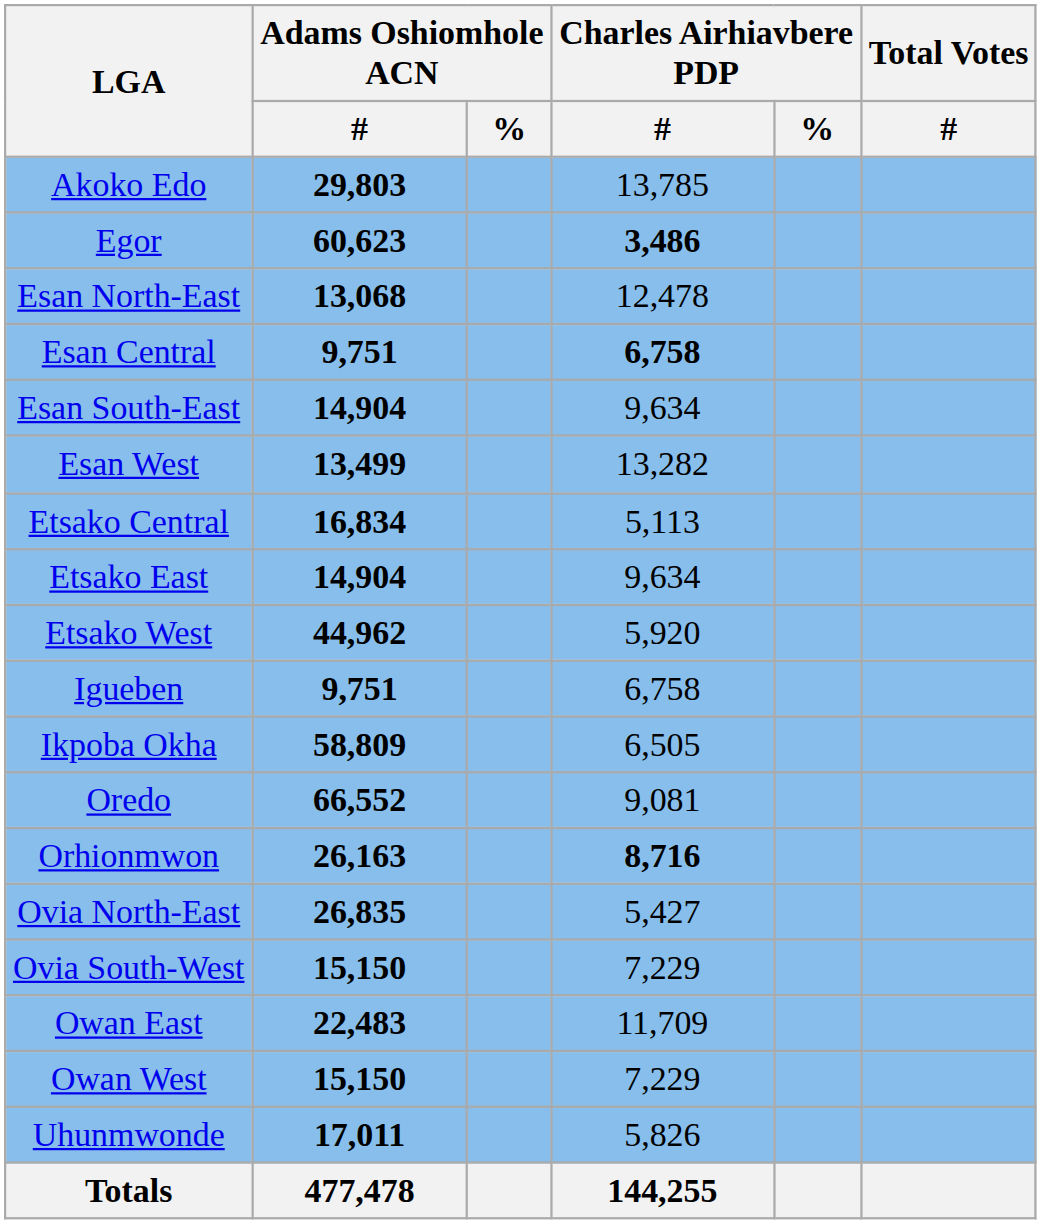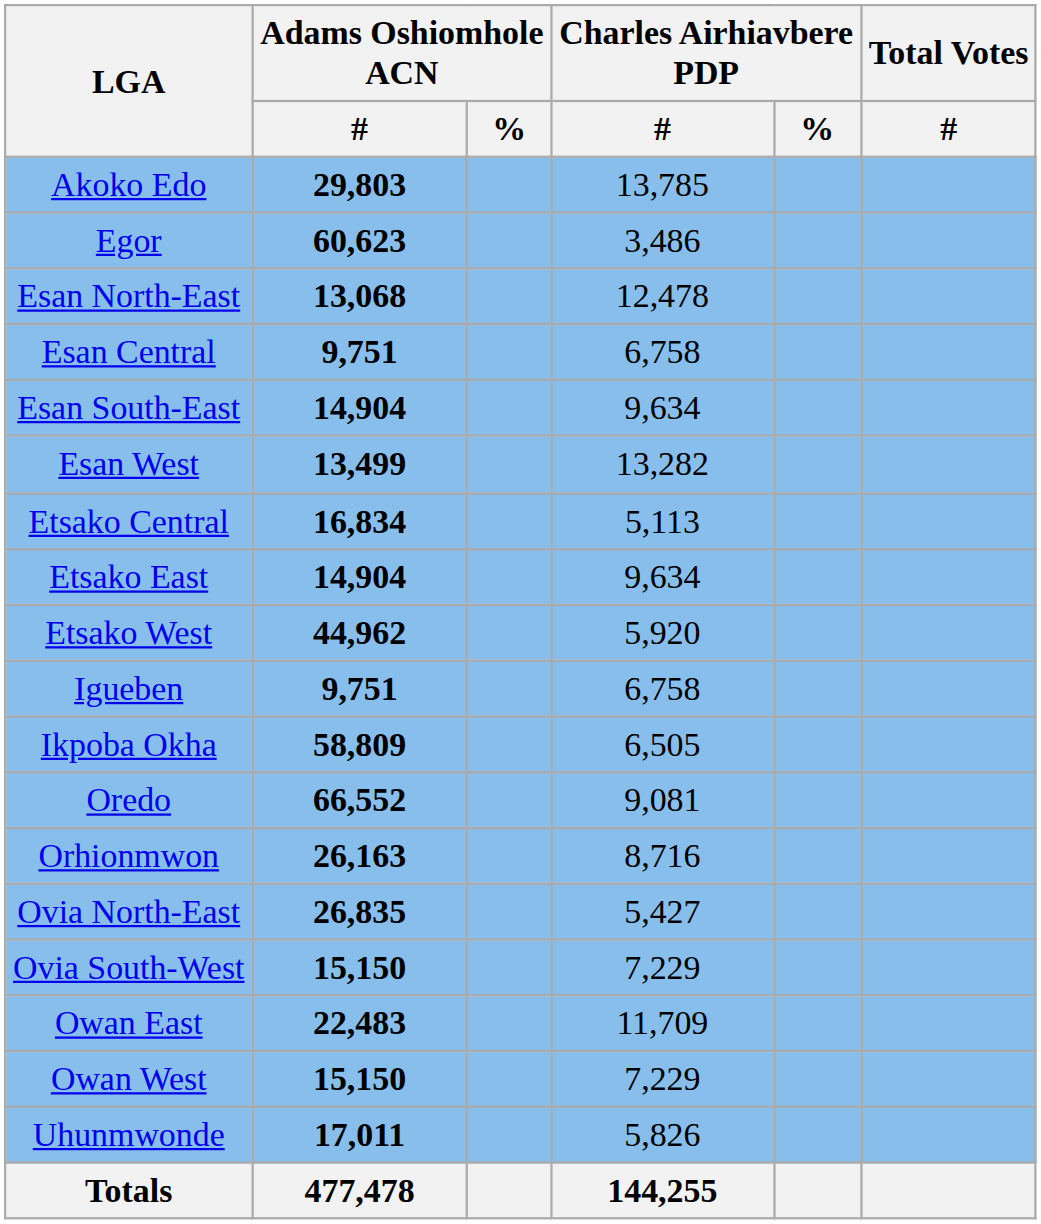(662, 240) bold -> (662, 240) normal
(662, 352) bold -> (662, 352) normal
(662, 855) bold -> (662, 855) normal
